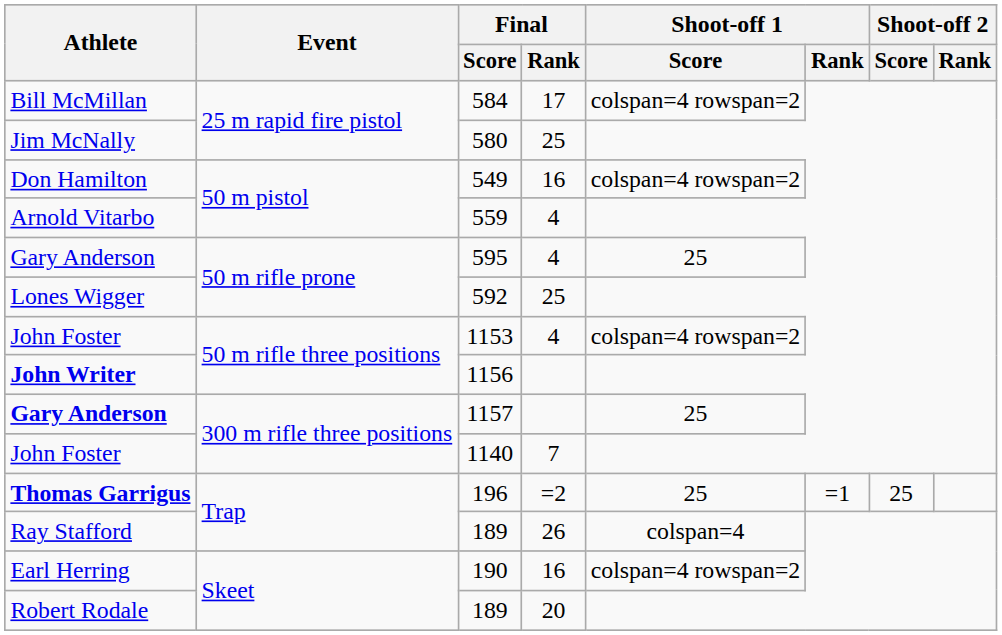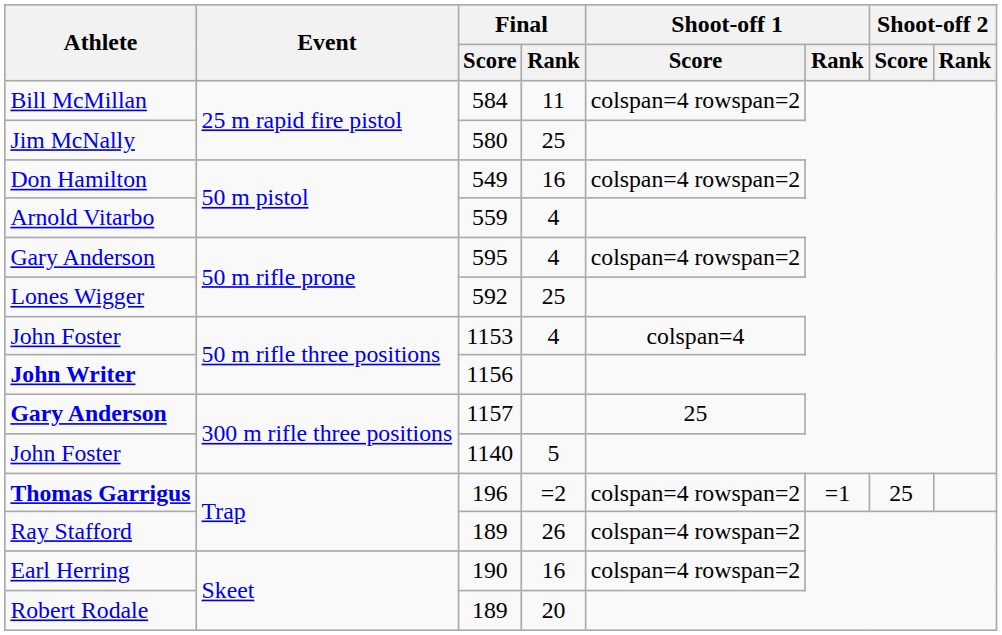(554, 100) 17 -> (554, 100) 11
(695, 257) 25 -> (695, 257) colspan=4 rowspan=2
(695, 335) colspan=4 rowspan=2 -> (695, 335) colspan=4
(554, 453) 7 -> (554, 453) 5
(695, 492) 25 -> (695, 492) colspan=4 rowspan=2
(695, 531) colspan=4 -> (695, 531) colspan=4 rowspan=2
